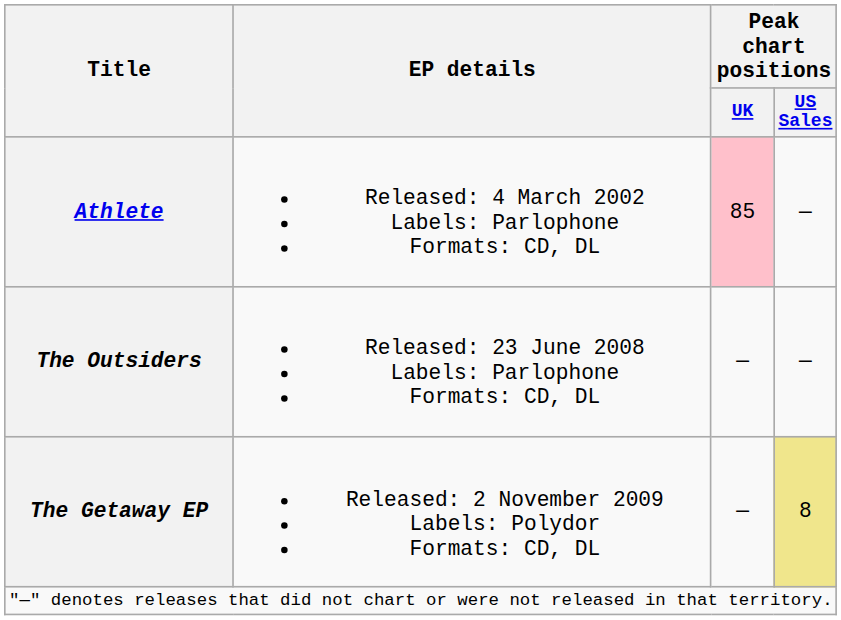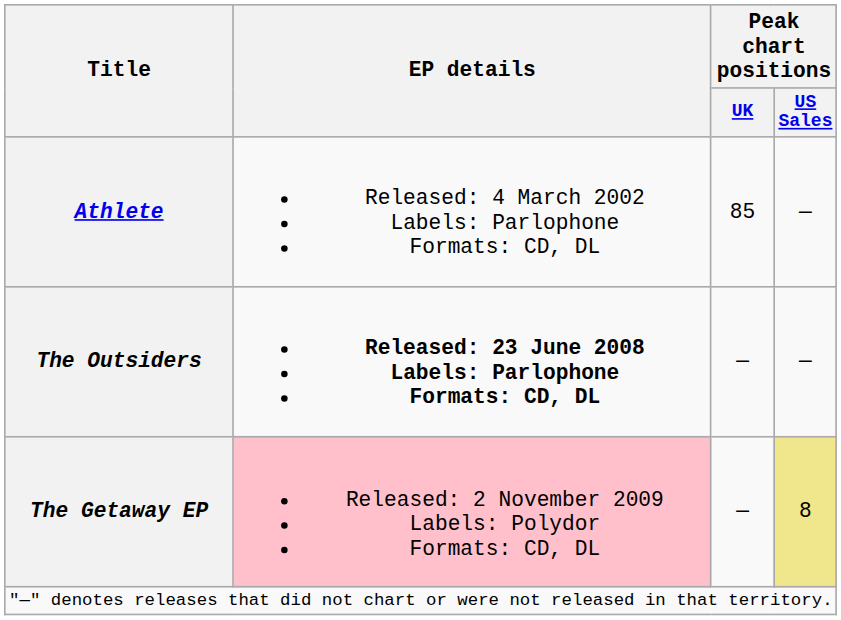(743, 211) pink background -> (743, 211) no background
(472, 374) normal -> (472, 374) bold
(472, 524) no background -> (472, 524) pink background
